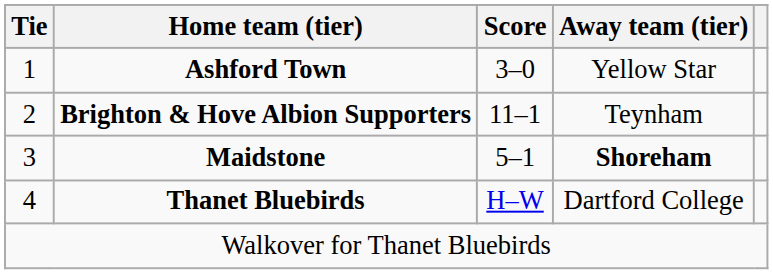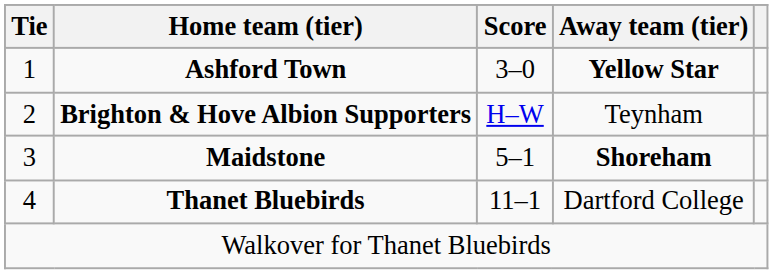(654, 69) normal -> (654, 69) bold
(515, 113) 11–1 -> (515, 113) H–W
(515, 200) H–W -> (515, 200) 11–1
